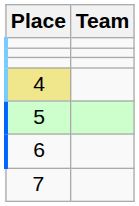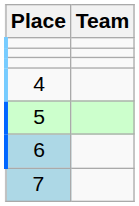(39, 83) khaki background -> (39, 83) no background
(39, 150) no background -> (39, 150) lightblue background
(38, 184) no background -> (38, 184) lightblue background
